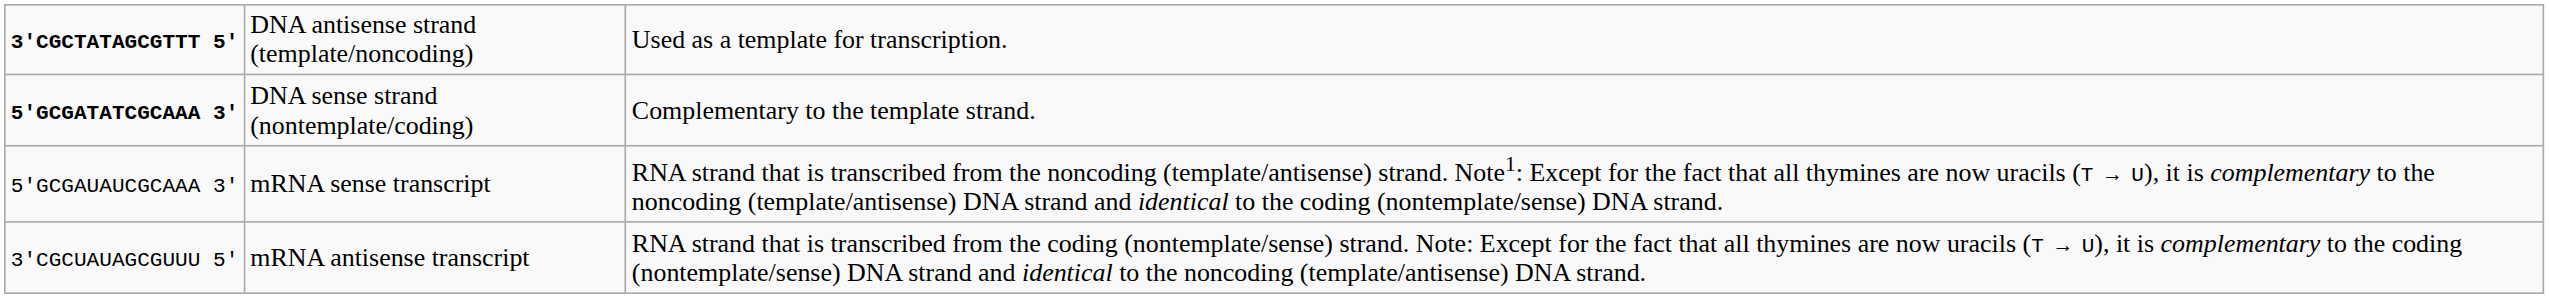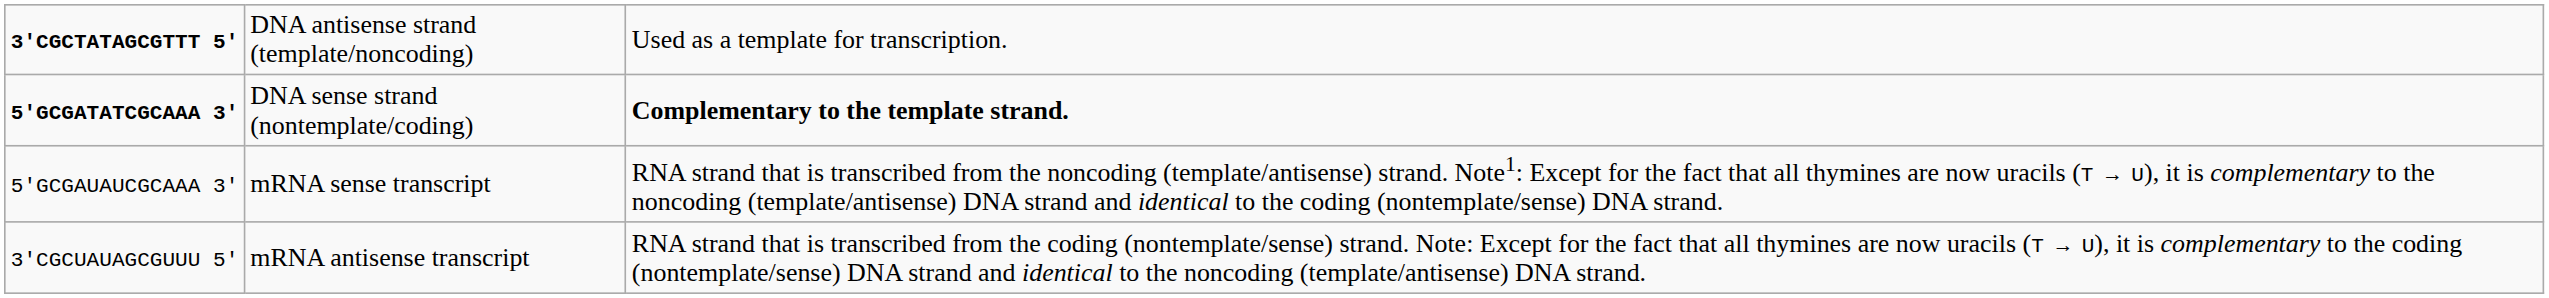(834, 109) normal -> (850, 109) bold
